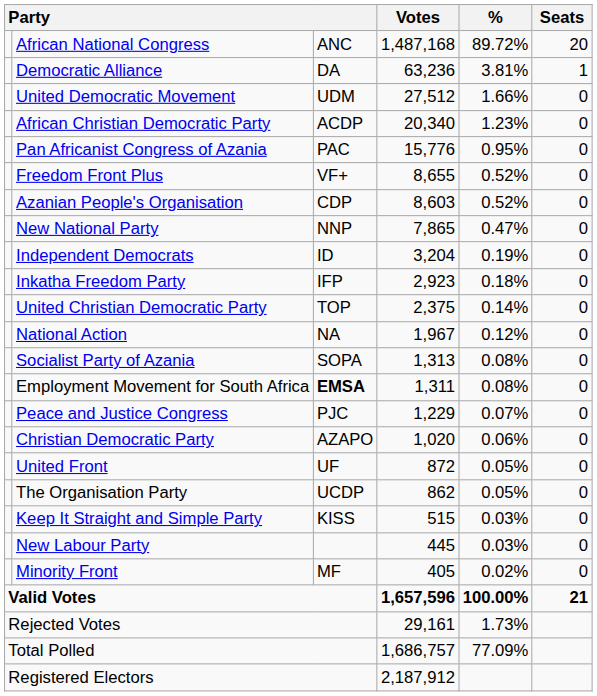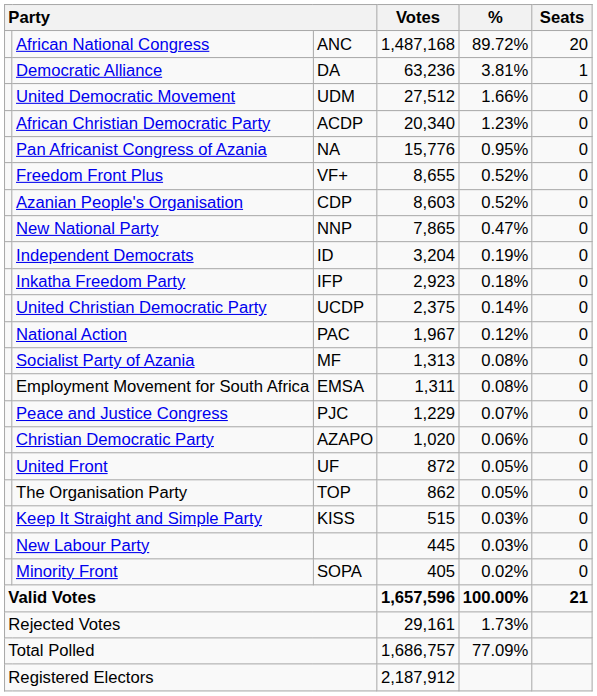(333, 149) PAC -> (328, 149) NA
(334, 307) TOP -> (340, 307) UCDP
(328, 334) NA -> (333, 334) PAC
(339, 360) SOPA -> (329, 360) MF
(341, 387) bold -> (340, 387) normal
(340, 492) UCDP -> (334, 492) TOP
(329, 571) MF -> (339, 571) SOPA
